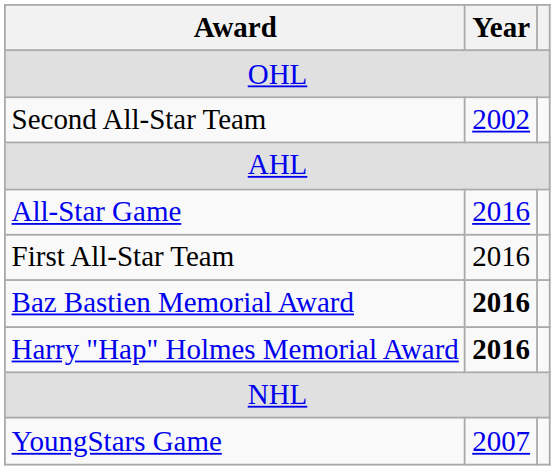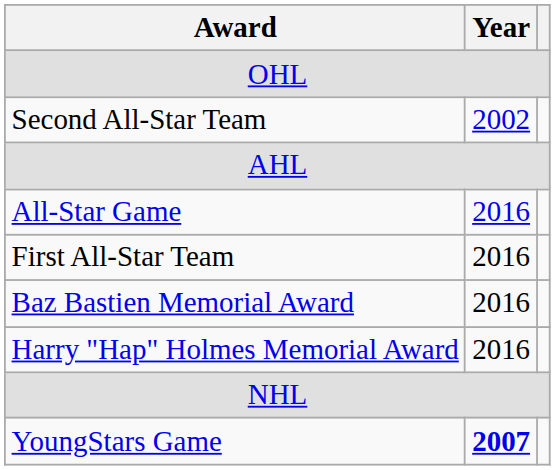(501, 303) bold -> (501, 303) normal
(501, 348) bold -> (501, 348) normal
(501, 440) normal -> (501, 440) bold
